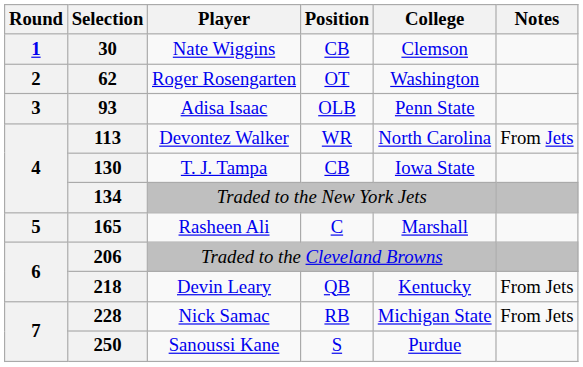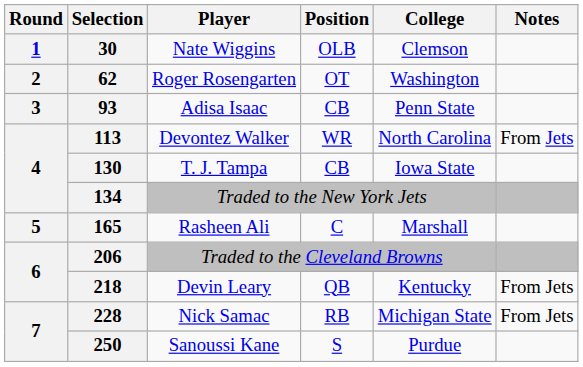(337, 49) CB -> (337, 49) OLB
(337, 108) OLB -> (337, 108) CB
